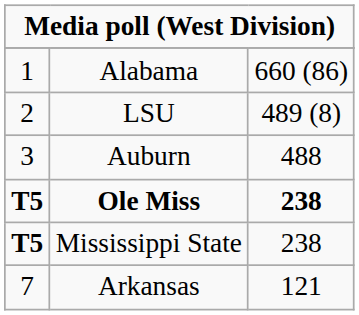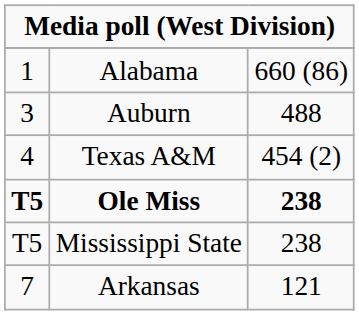- row: (149, 113)
+ row: (149, 156)
(27, 243) bold -> (27, 243) normal
